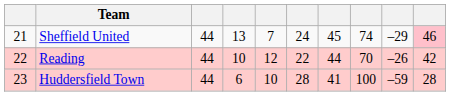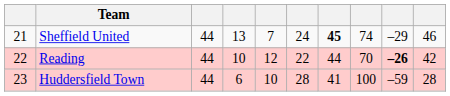(334, 36) normal -> (334, 36) bold
(429, 36) pink background -> (429, 36) no background
(398, 58) normal -> (398, 58) bold
